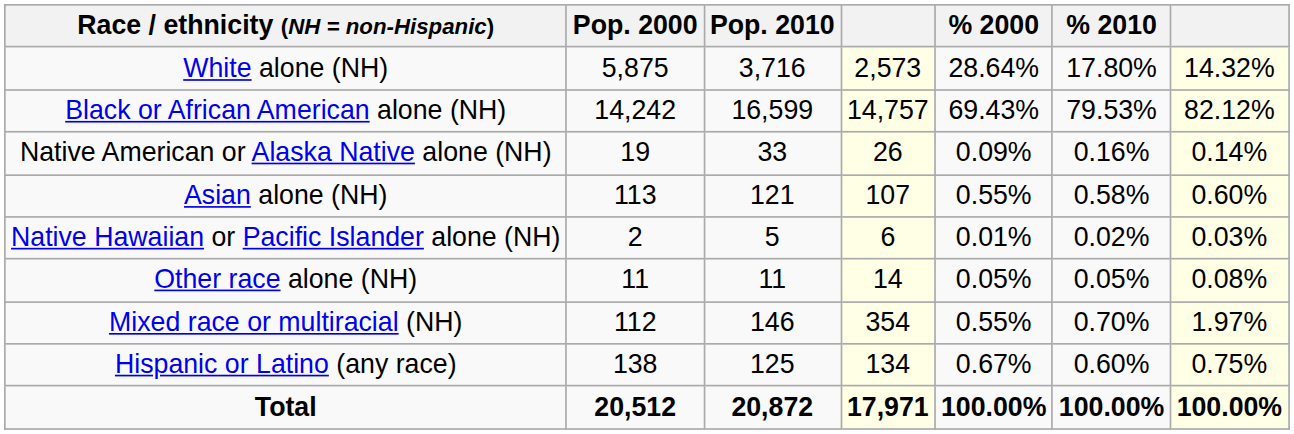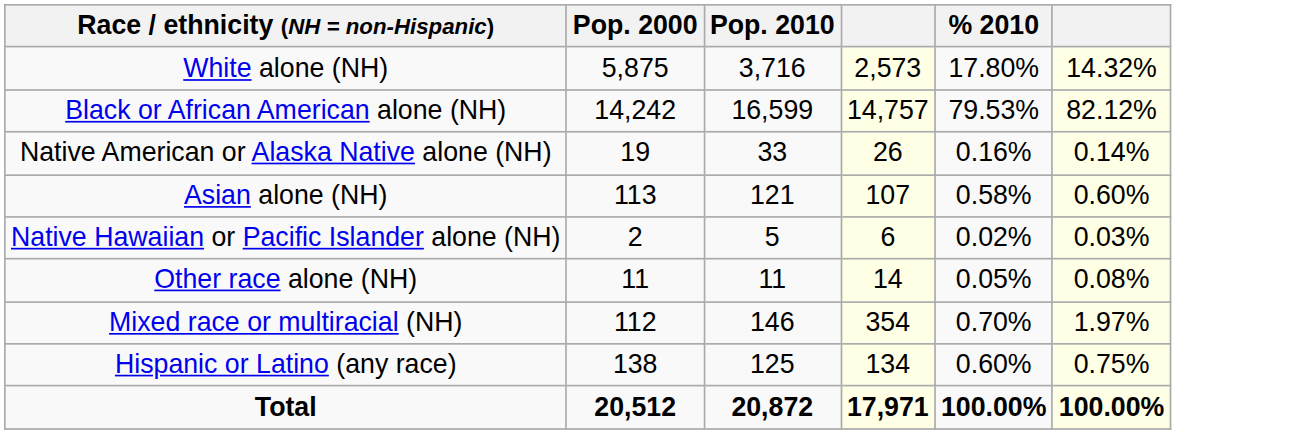- column: (994, 25)
